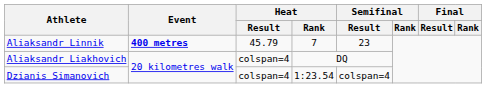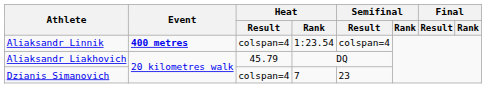(264, 43) 45.79 -> (264, 43) colspan=4
(314, 43) 7 -> (314, 43) 1:23.54
(364, 43) 23 -> (364, 43) colspan=4
(264, 59) colspan=4 -> (264, 59) 45.79
(314, 75) 1:23.54 -> (297, 75) 7
(364, 75) colspan=4 -> (344, 75) 23
